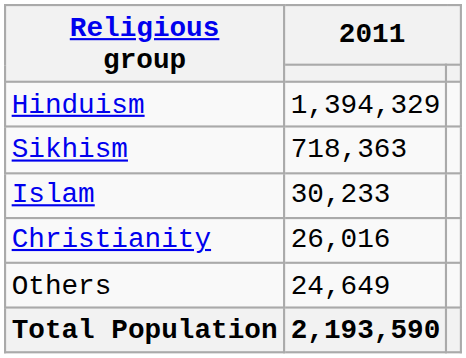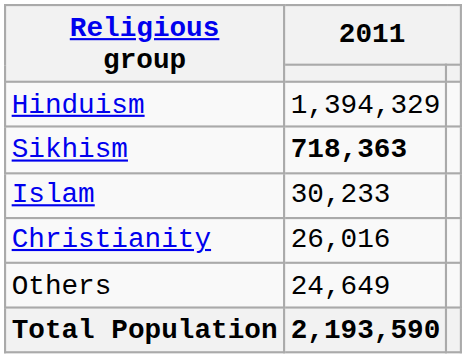(349, 150) normal -> (349, 150) bold
